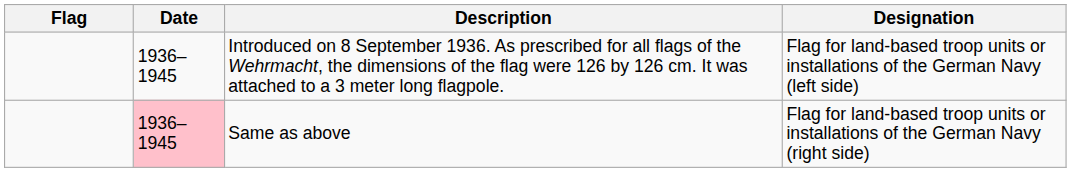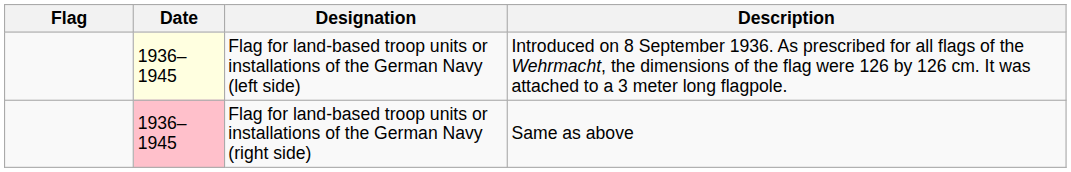columns swapped: (924, 18) <-> (503, 18)
(162, 66) no background -> (162, 66) lightyellow background
